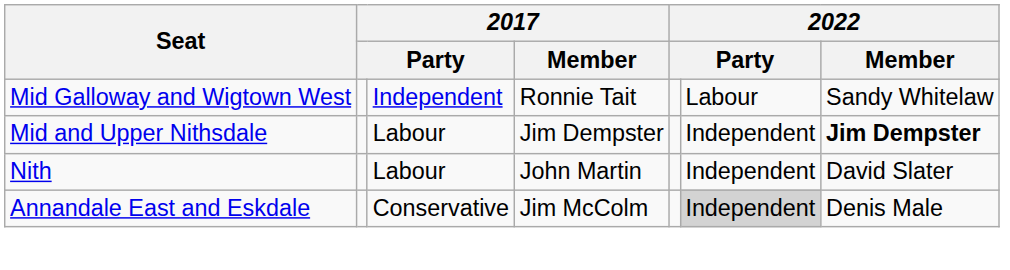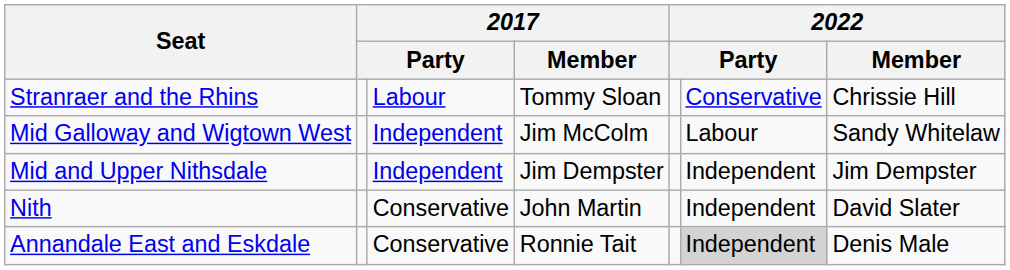+ row: (134, 97)
(578, 97) Ronnie Tait -> (584, 134) Jim McColm
(409, 134) Labour -> (438, 171) Independent
(903, 134) bold -> (905, 171) normal
(409, 171) Labour -> (441, 208) Conservative
(584, 208) Jim McColm -> (578, 245) Ronnie Tait
